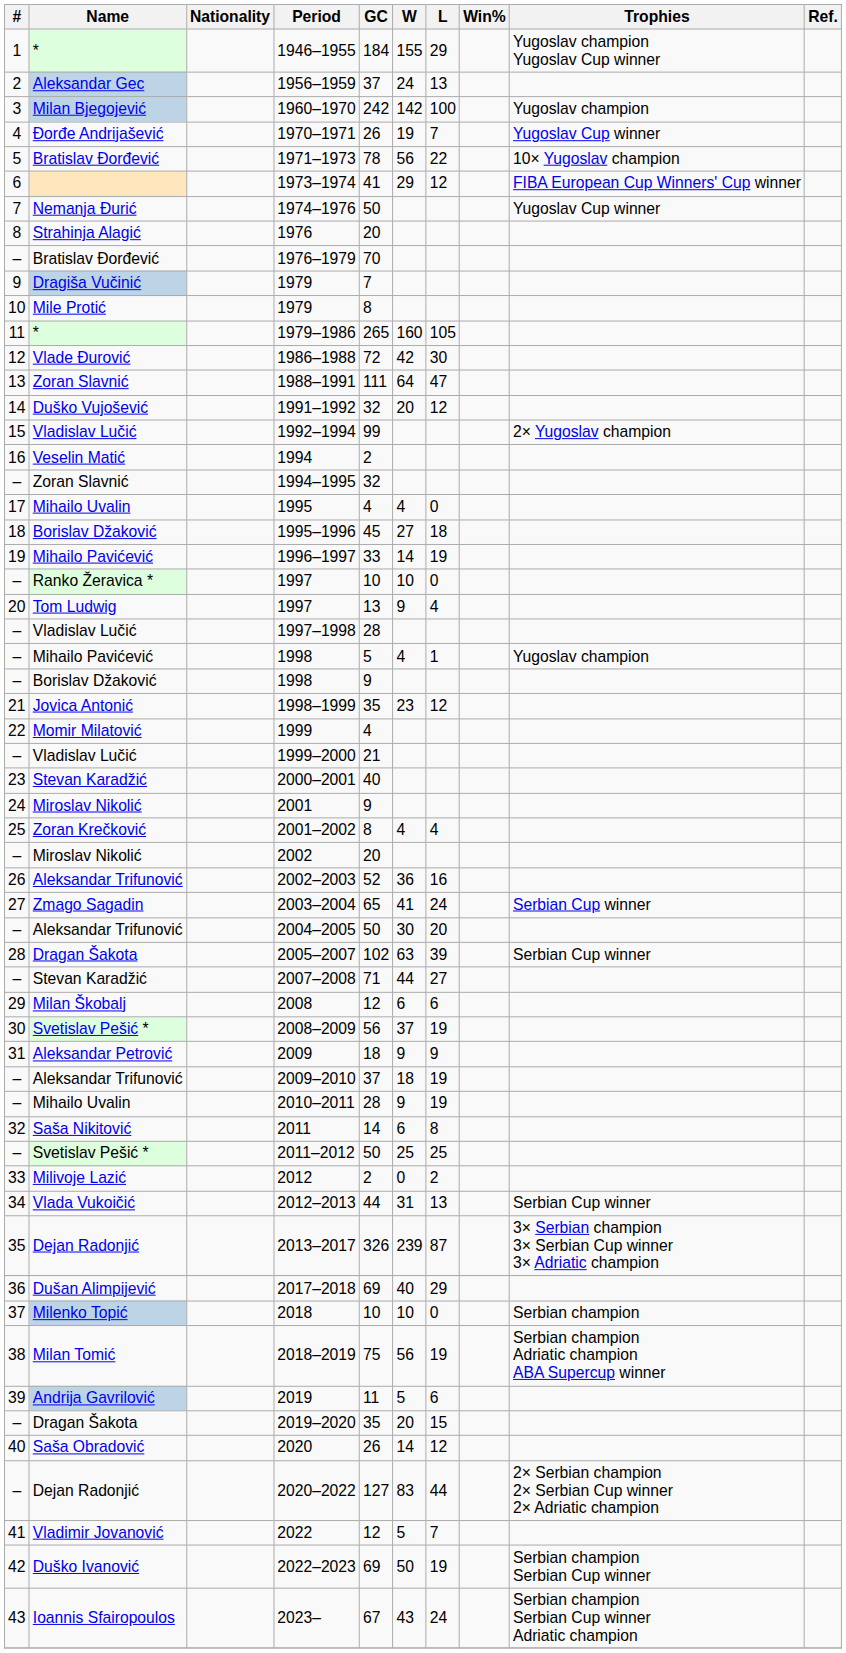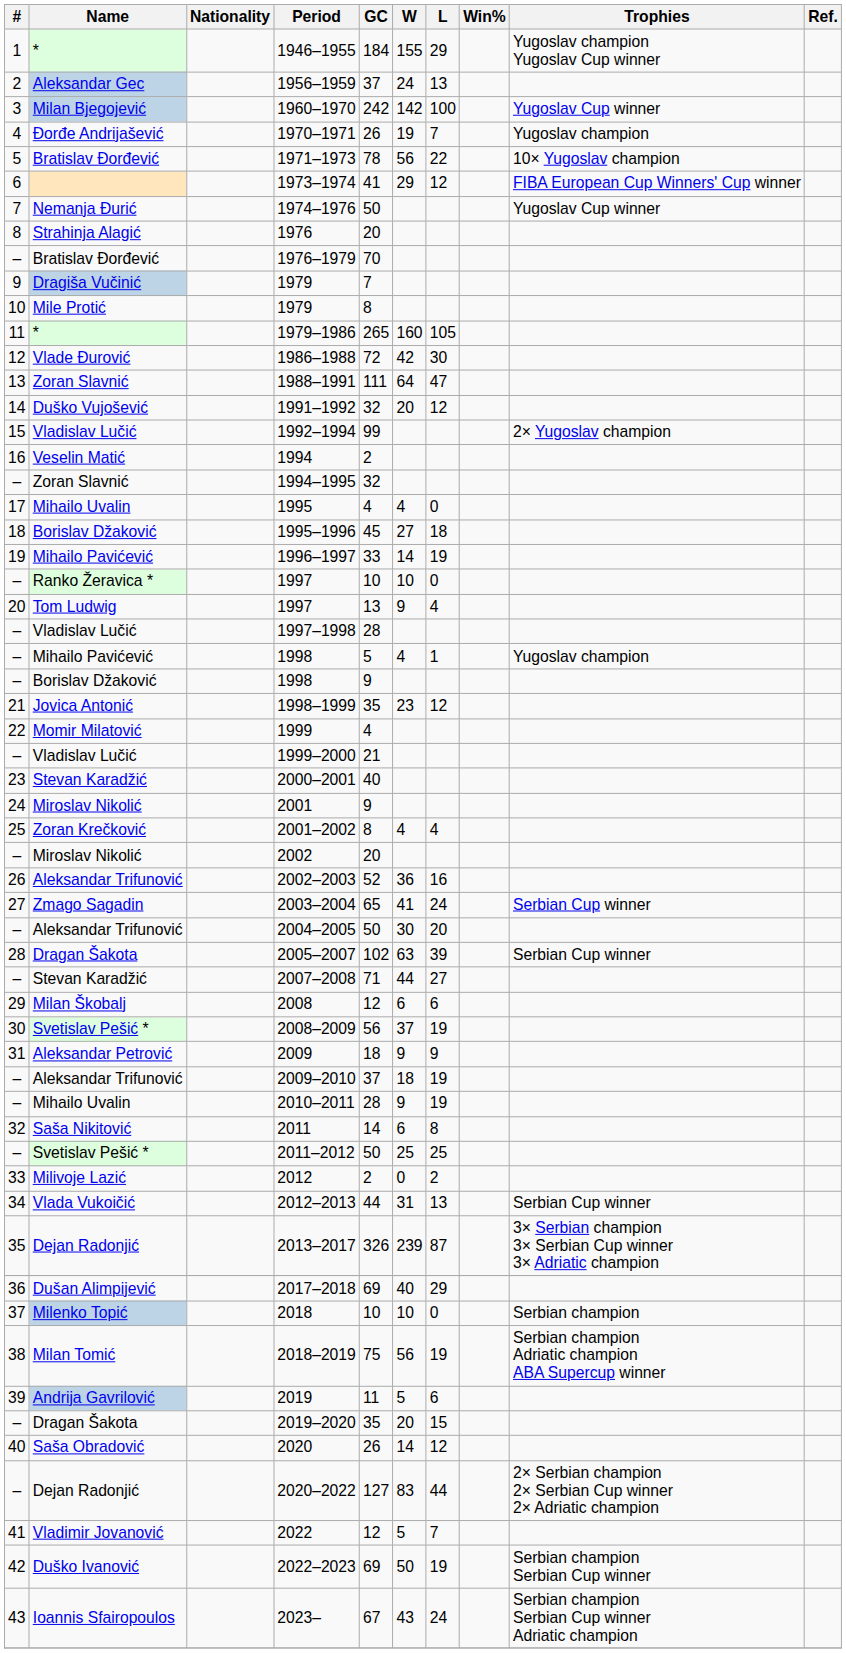(581, 109) Yugoslav champion -> (587, 109) Yugoslav Cup winner
(587, 134) Yugoslav Cup winner -> (581, 134) Yugoslav champion
